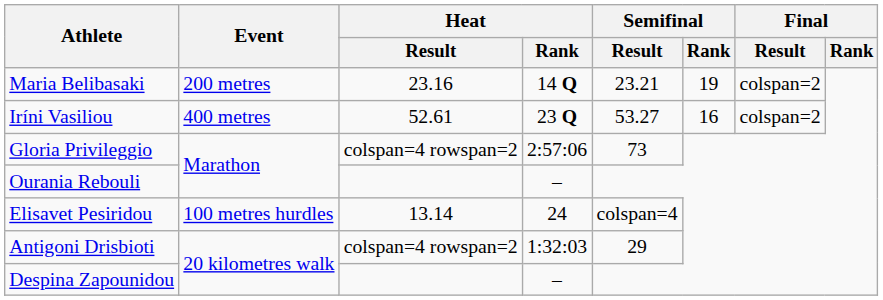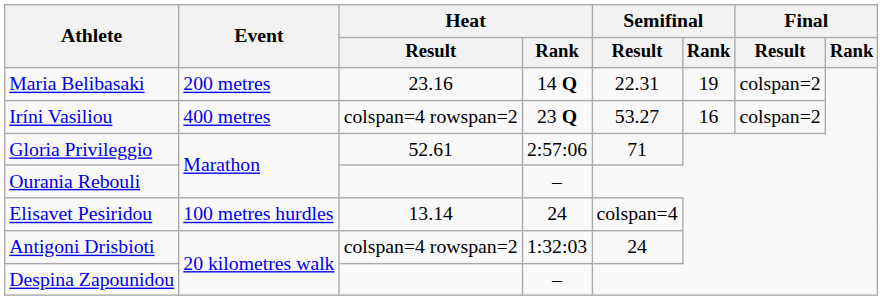(637, 84) 23.21 -> (637, 84) 22.31
(431, 117) 52.61 -> (431, 117) colspan=4 rowspan=2
(431, 149) colspan=4 rowspan=2 -> (431, 149) 52.61
(637, 149) 73 -> (637, 149) 71
(637, 247) 29 -> (637, 247) 24
